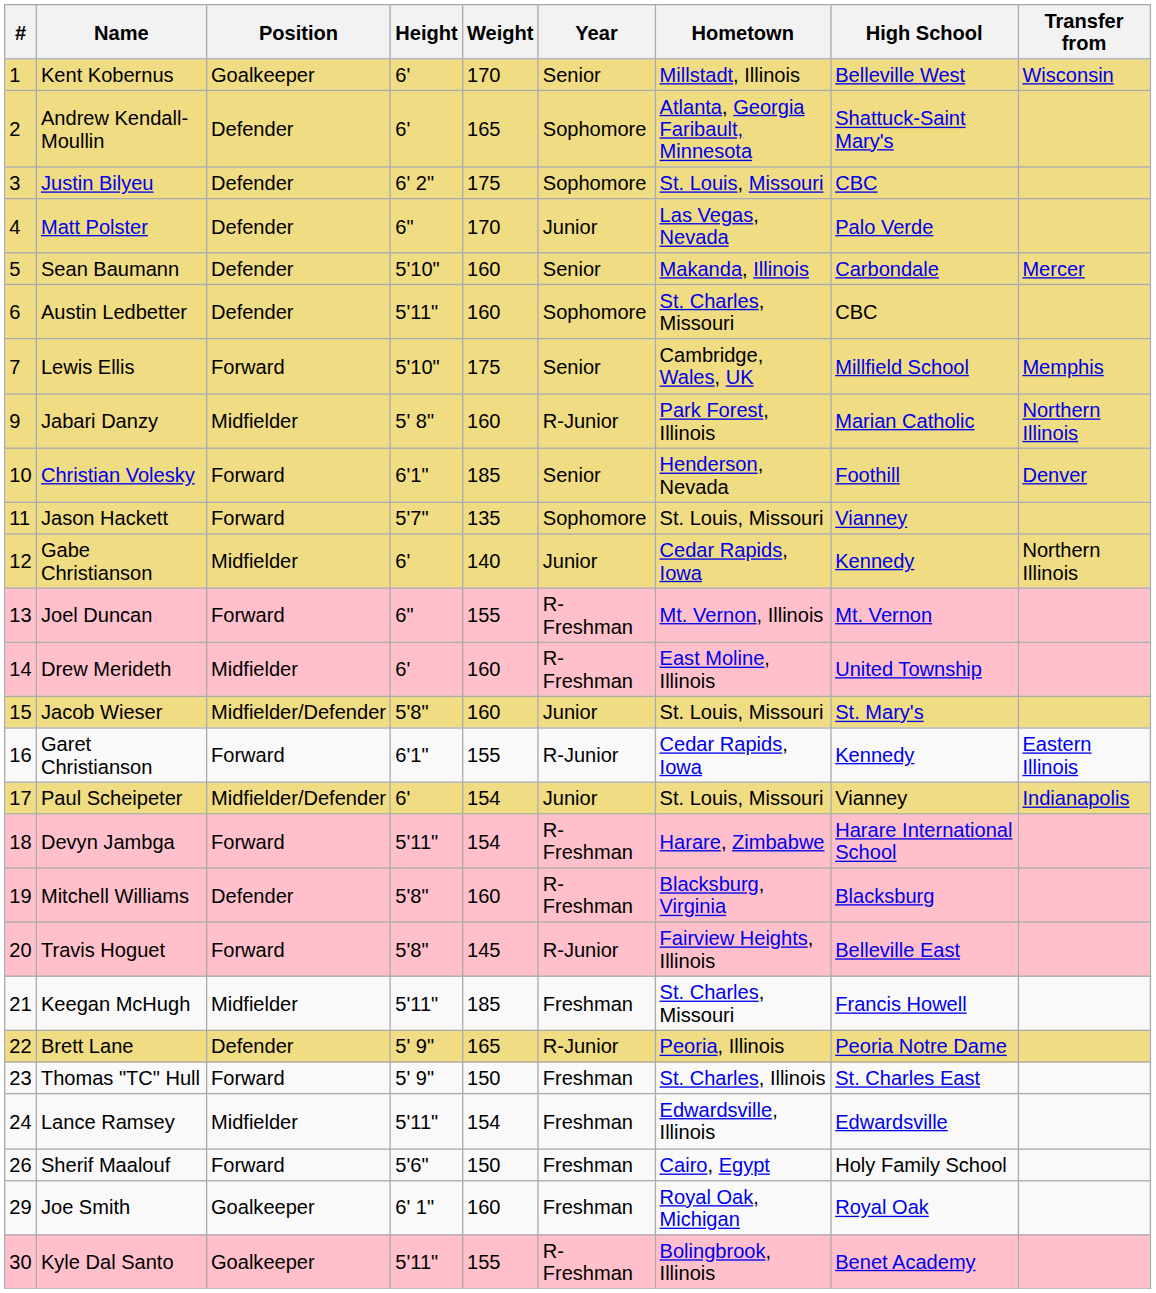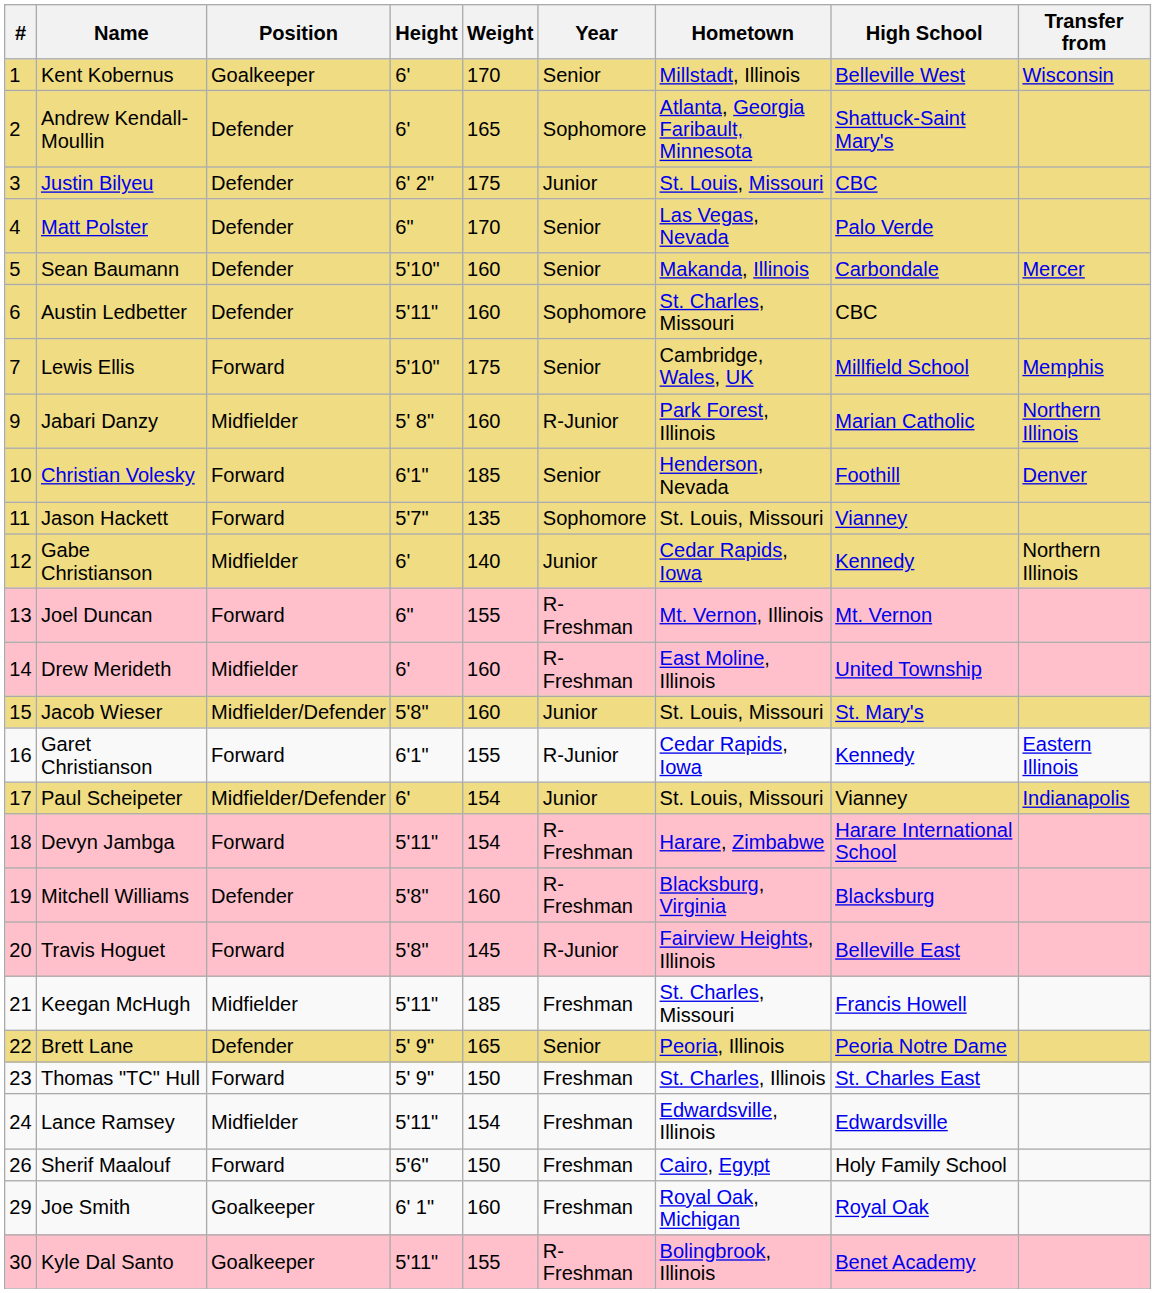(595, 183) Sophomore -> (570, 183) Junior
(570, 226) Junior -> (572, 226) Senior
(581, 1047) R-Junior -> (572, 1047) Senior
